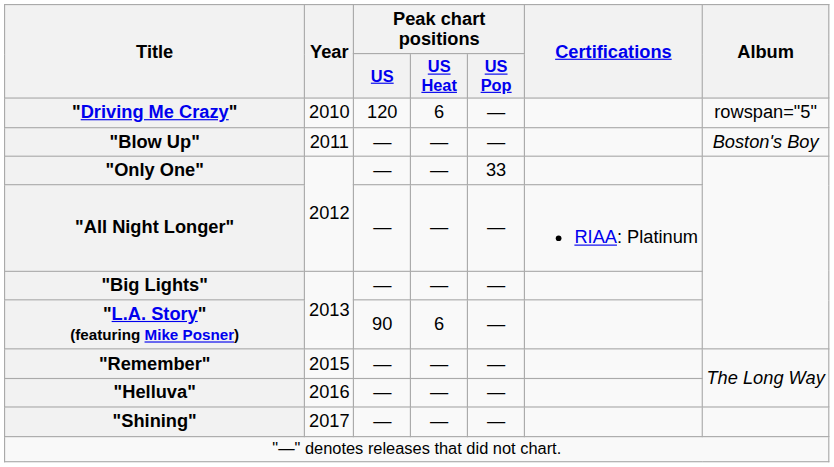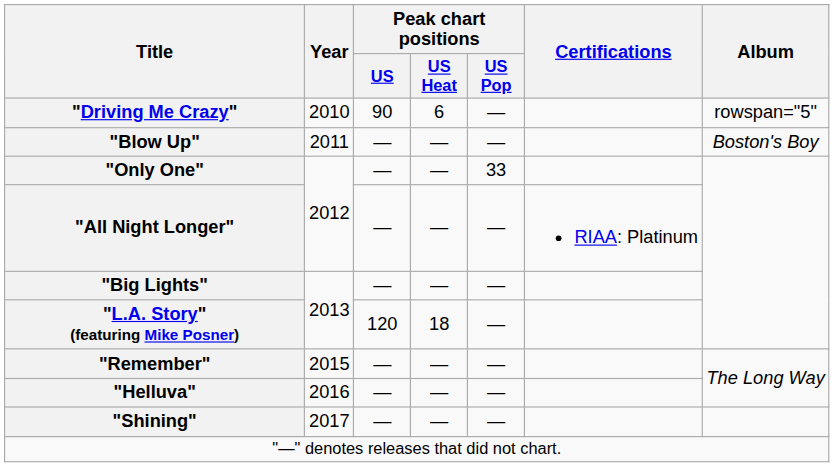(382, 112) 120 -> (382, 112) 90
(382, 324) 90 -> (382, 324) 120
(439, 324) 6 -> (439, 324) 18
